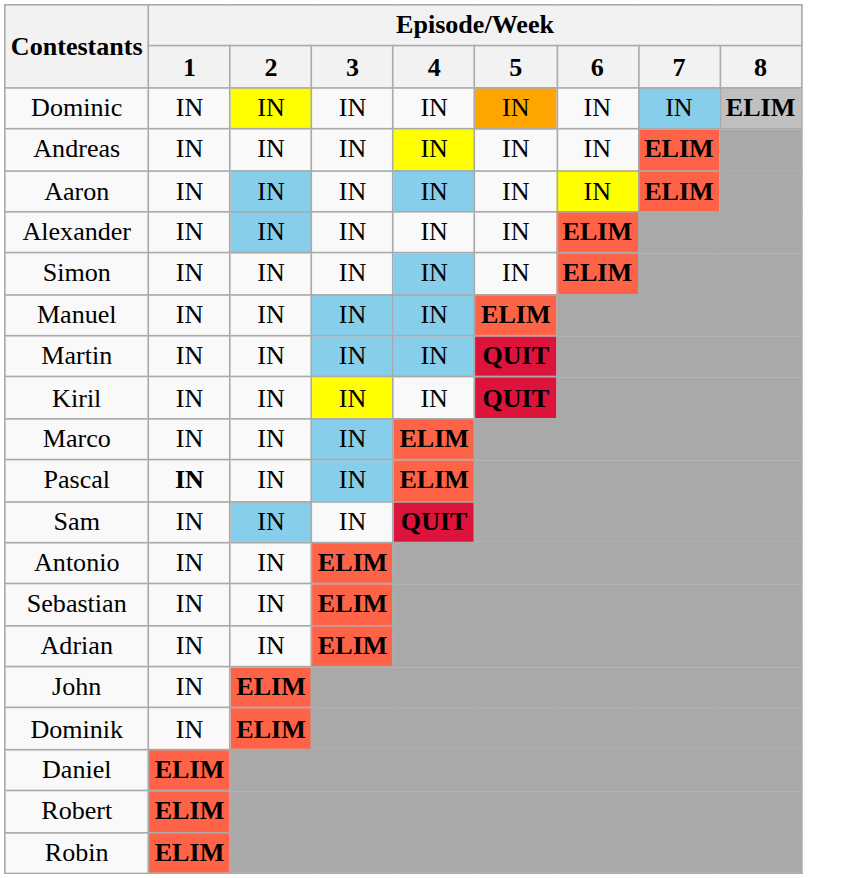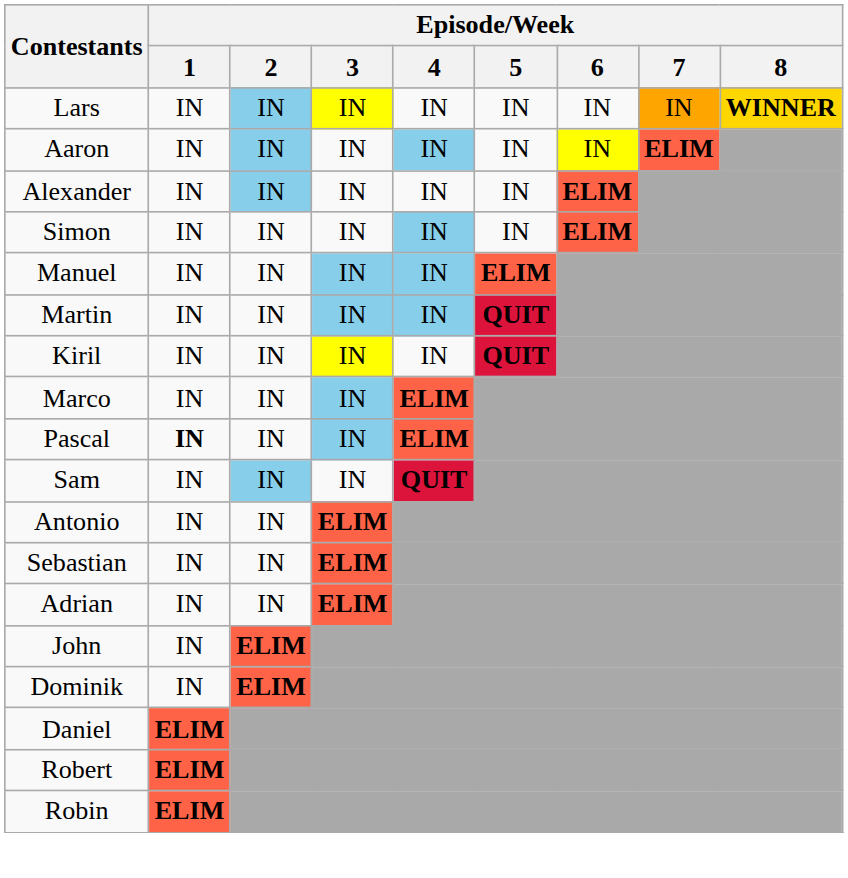+ row: (77, 107)
- row: (77, 107)
- row: (77, 149)
